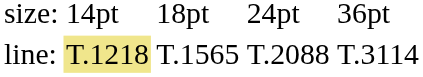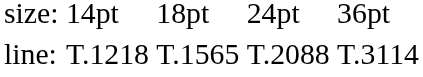(107, 53) khaki background -> (107, 53) no background
